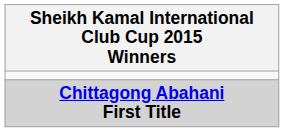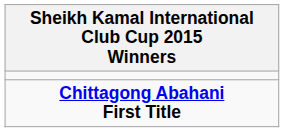(142, 103) lightgrey background -> (142, 103) no background
